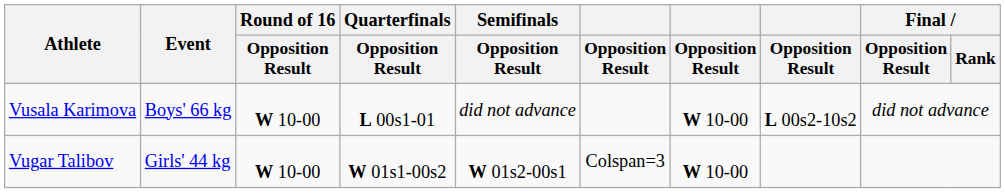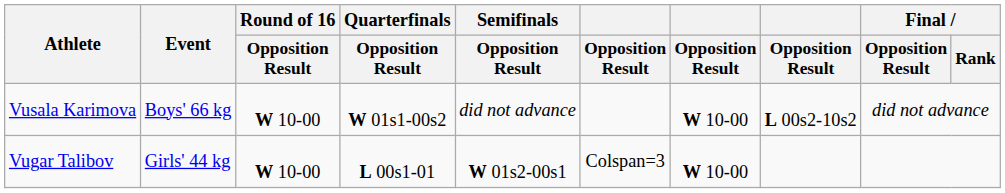(397, 120) L 00s1-01 -> (397, 120) W 01s1-00s2
(397, 172) W 01s1-00s2 -> (397, 172) L 00s1-01
